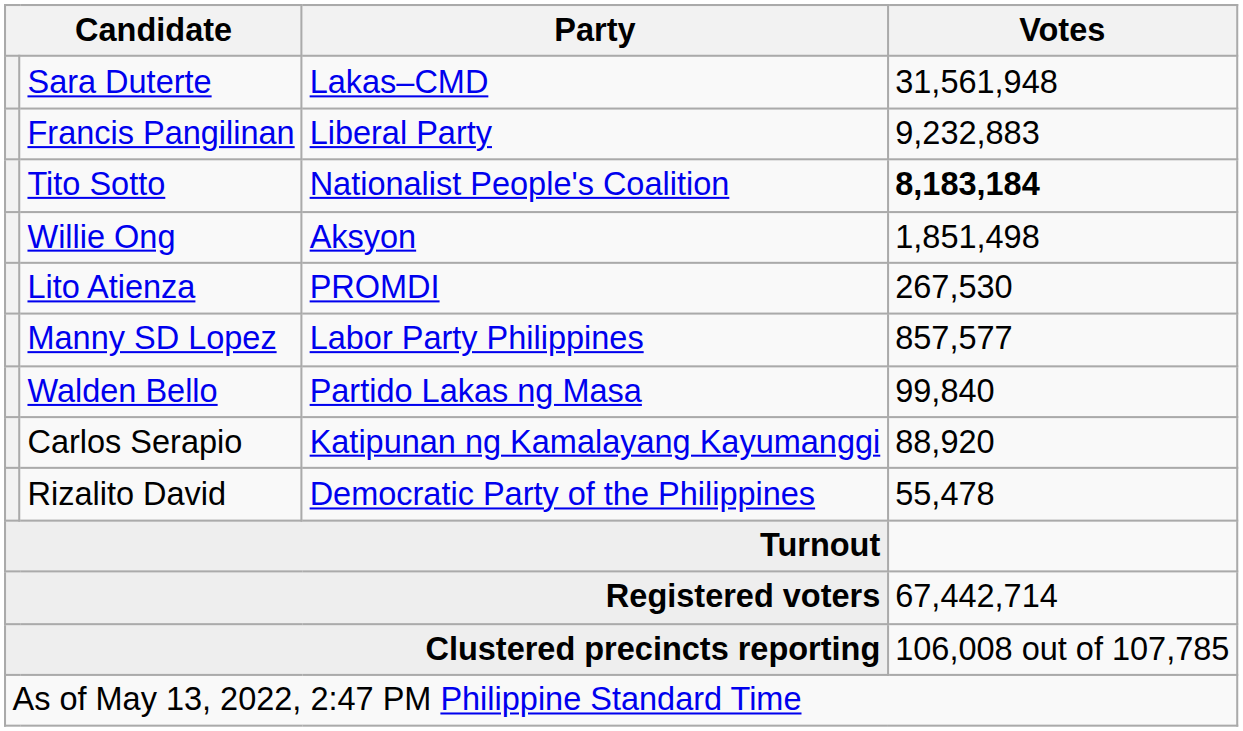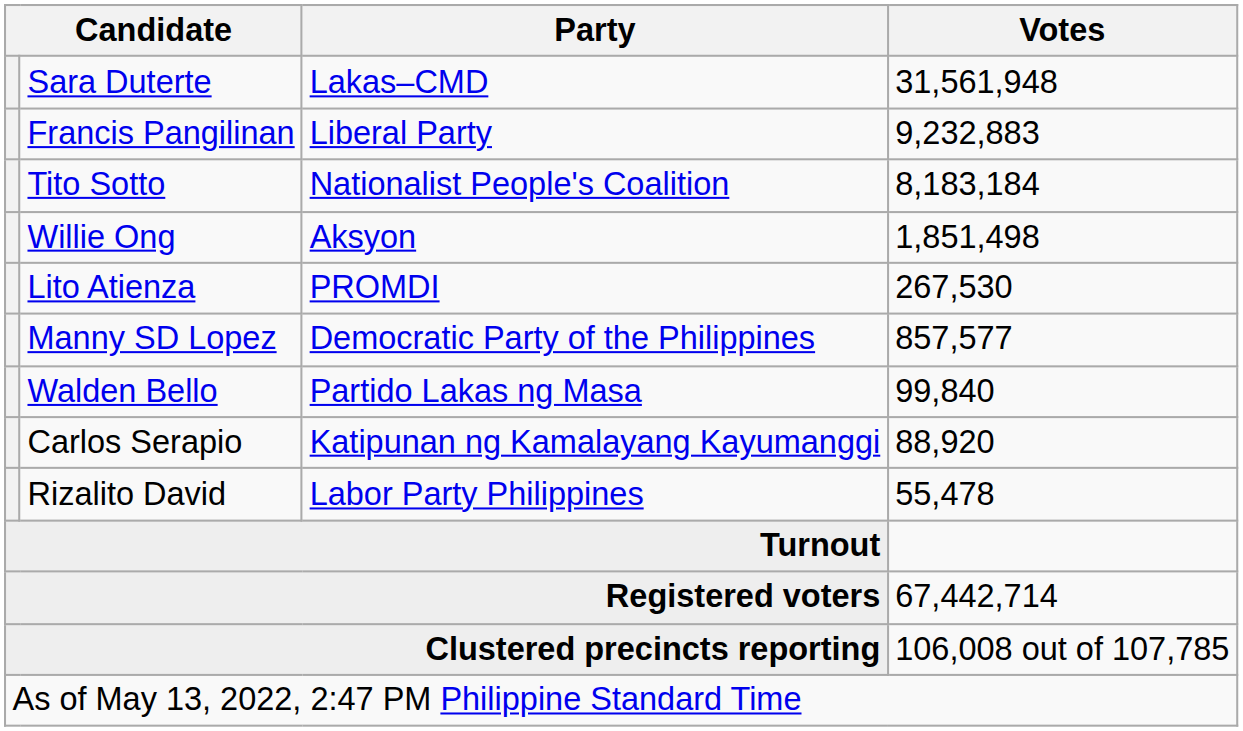(967, 184) bold -> (967, 184) normal
(477, 339) Labor Party Philippines -> (562, 339) Democratic Party of the Philippines
(562, 493) Democratic Party of the Philippines -> (477, 493) Labor Party Philippines
